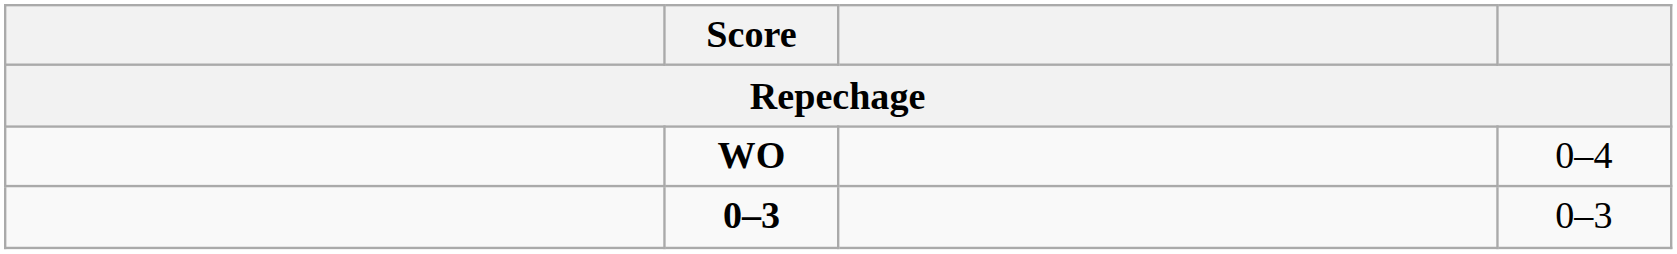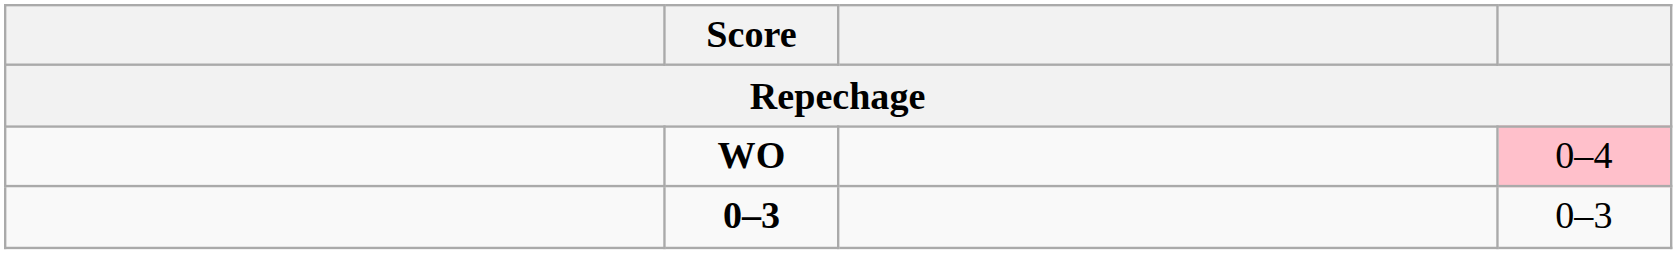(1584, 155) no background -> (1584, 155) pink background
